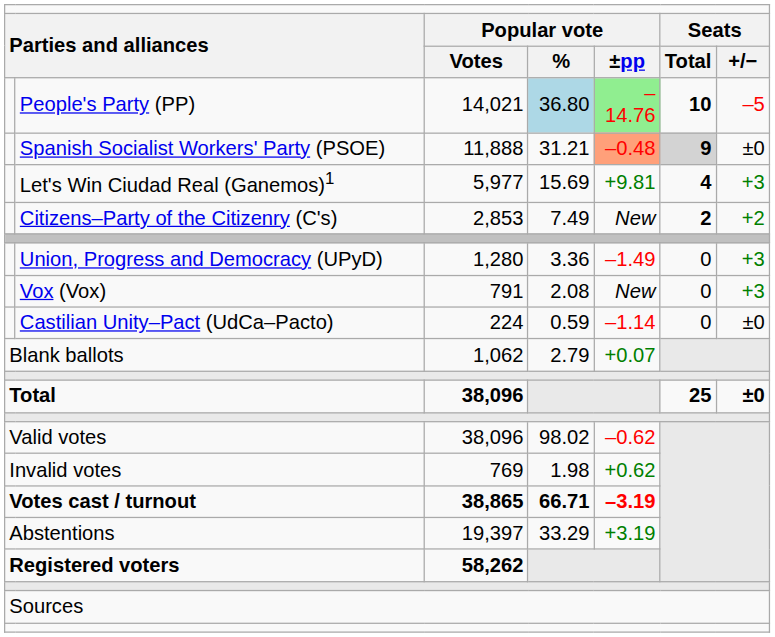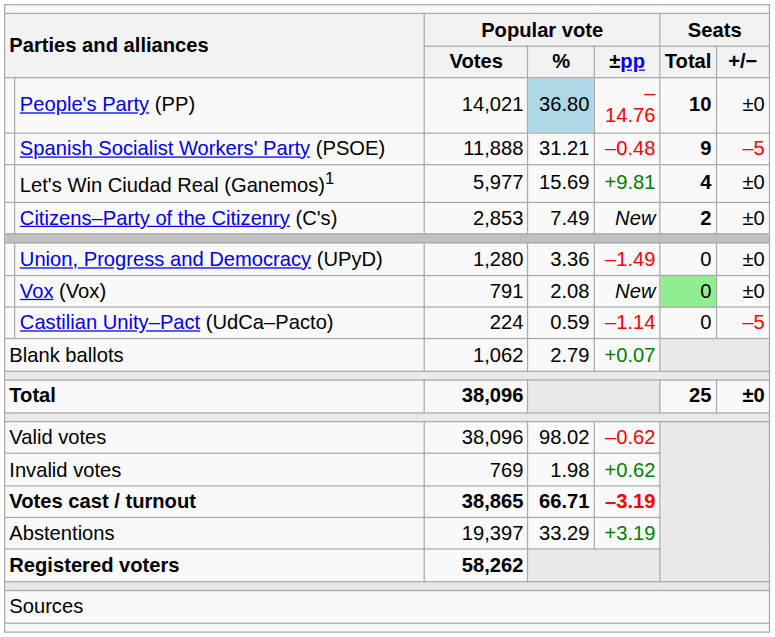(630, 105) lightgreen background -> (630, 105) no background
(754, 105) –5 -> (754, 105) ±0
(630, 148) lightsalmon background -> (630, 148) no background
(706, 148) lightgrey background -> (706, 148) no background
(754, 148) ±0 -> (754, 148) –5
(753, 183) +3 -> (754, 183) ±0
(753, 217) +2 -> (754, 217) ±0
(753, 259) +3 -> (754, 259) ±0
(706, 291) no background -> (706, 291) lightgreen background
(753, 291) +3 -> (754, 291) ±0
(754, 322) ±0 -> (754, 322) –5
